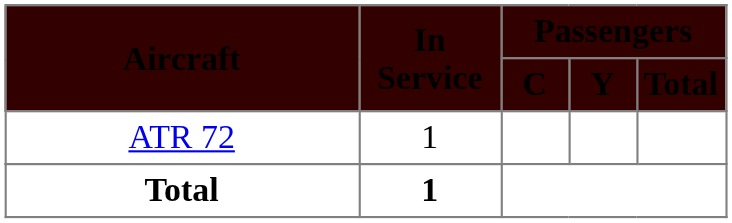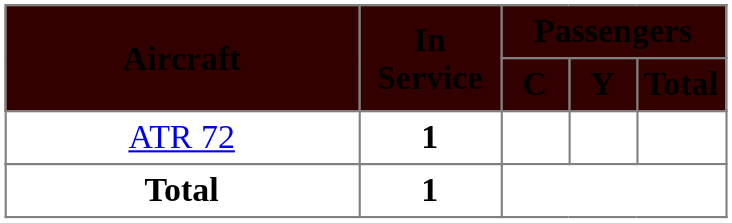(430, 136) normal -> (430, 136) bold
